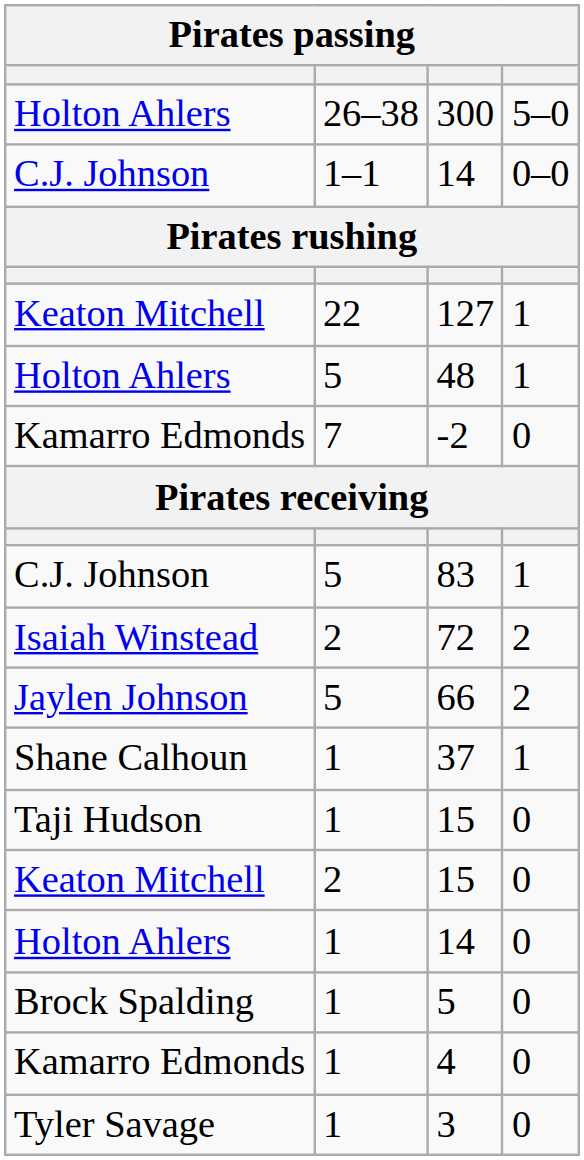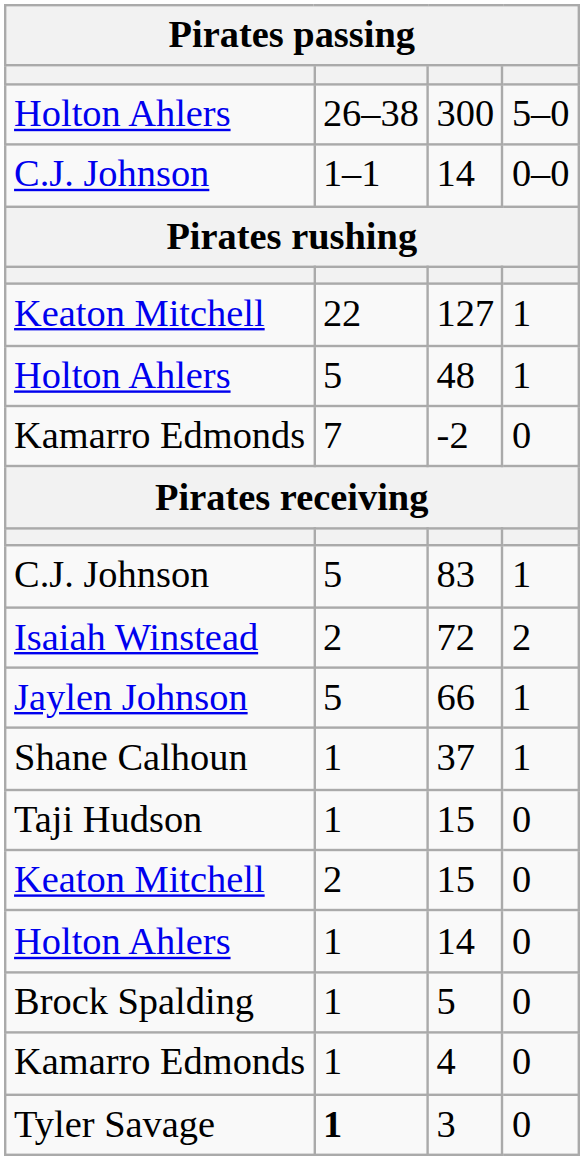(522, 697) 2 -> (522, 697) 1
(333, 1123) normal -> (333, 1123) bold
